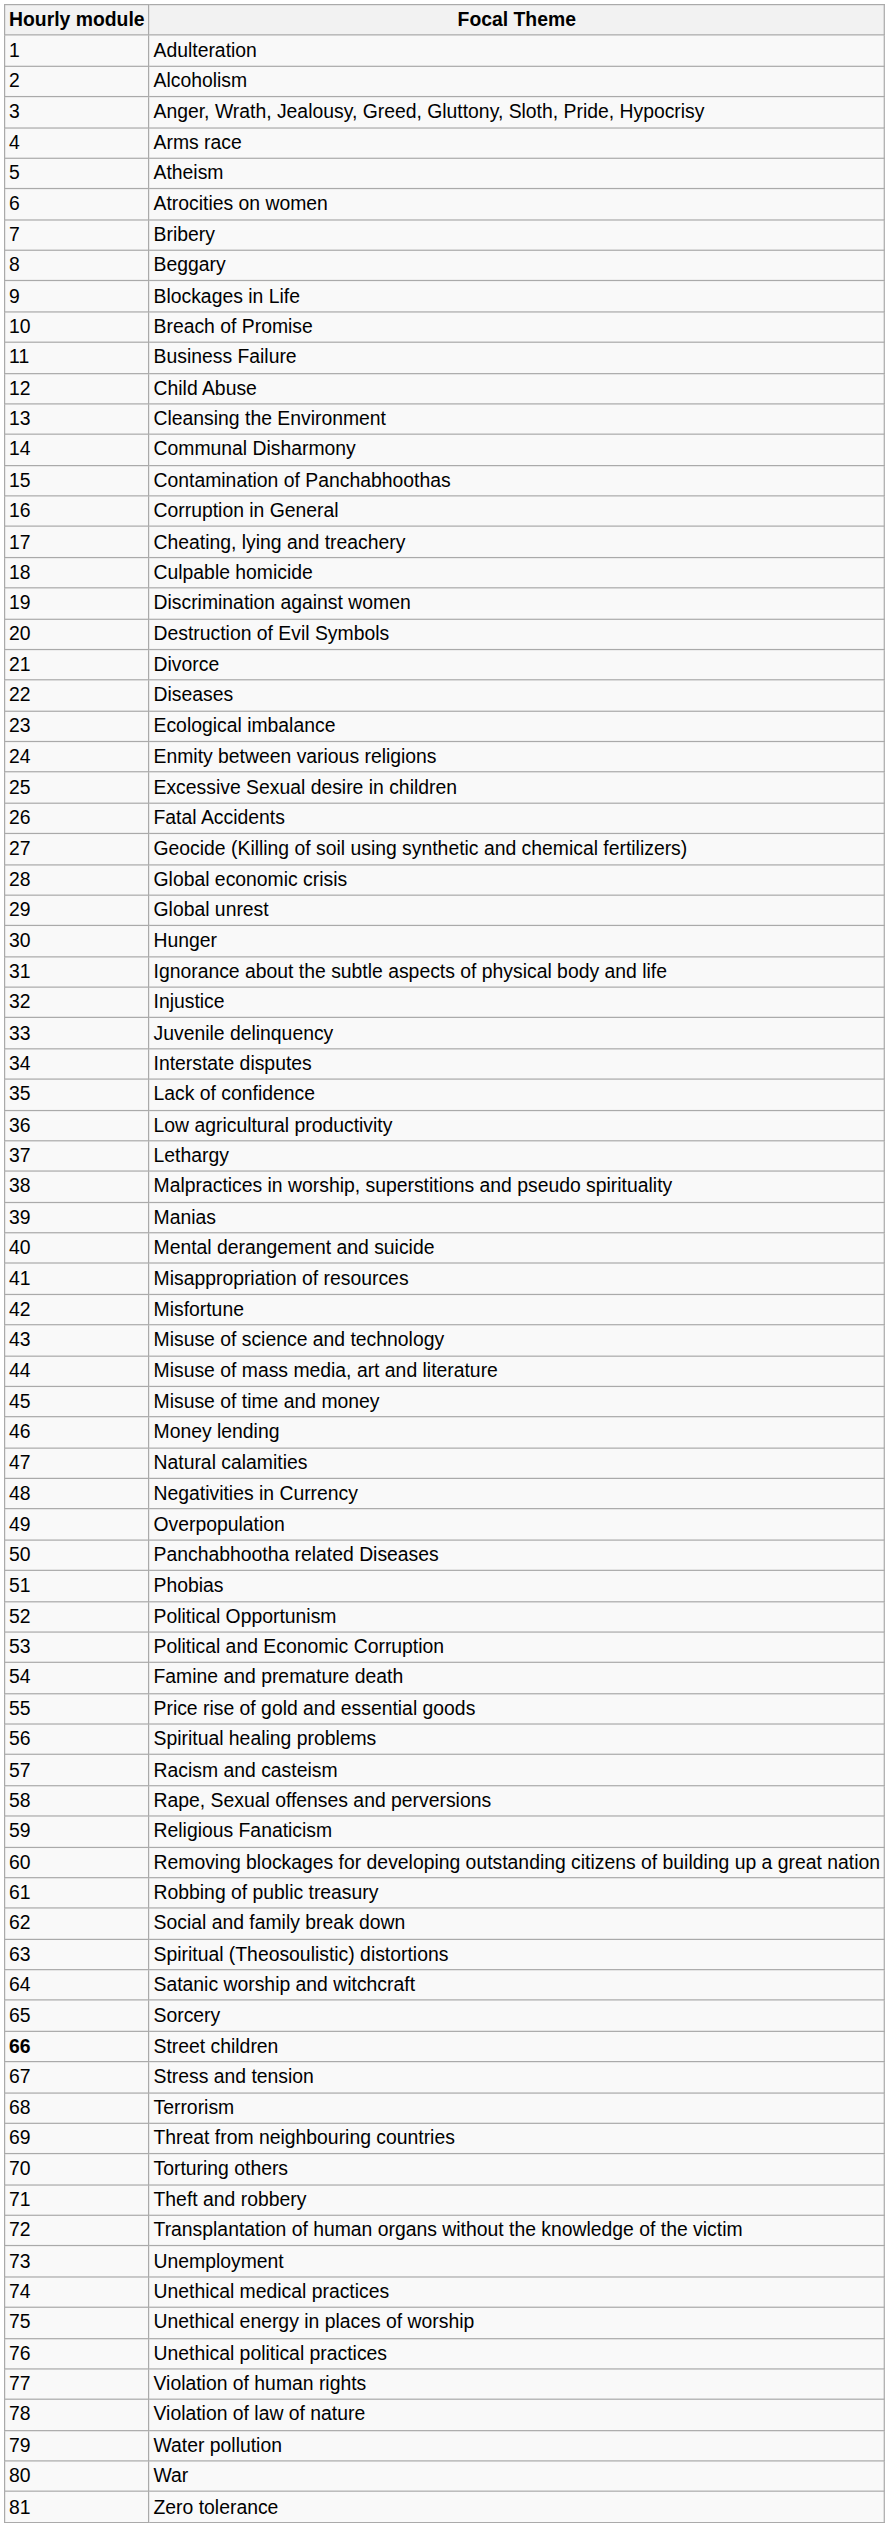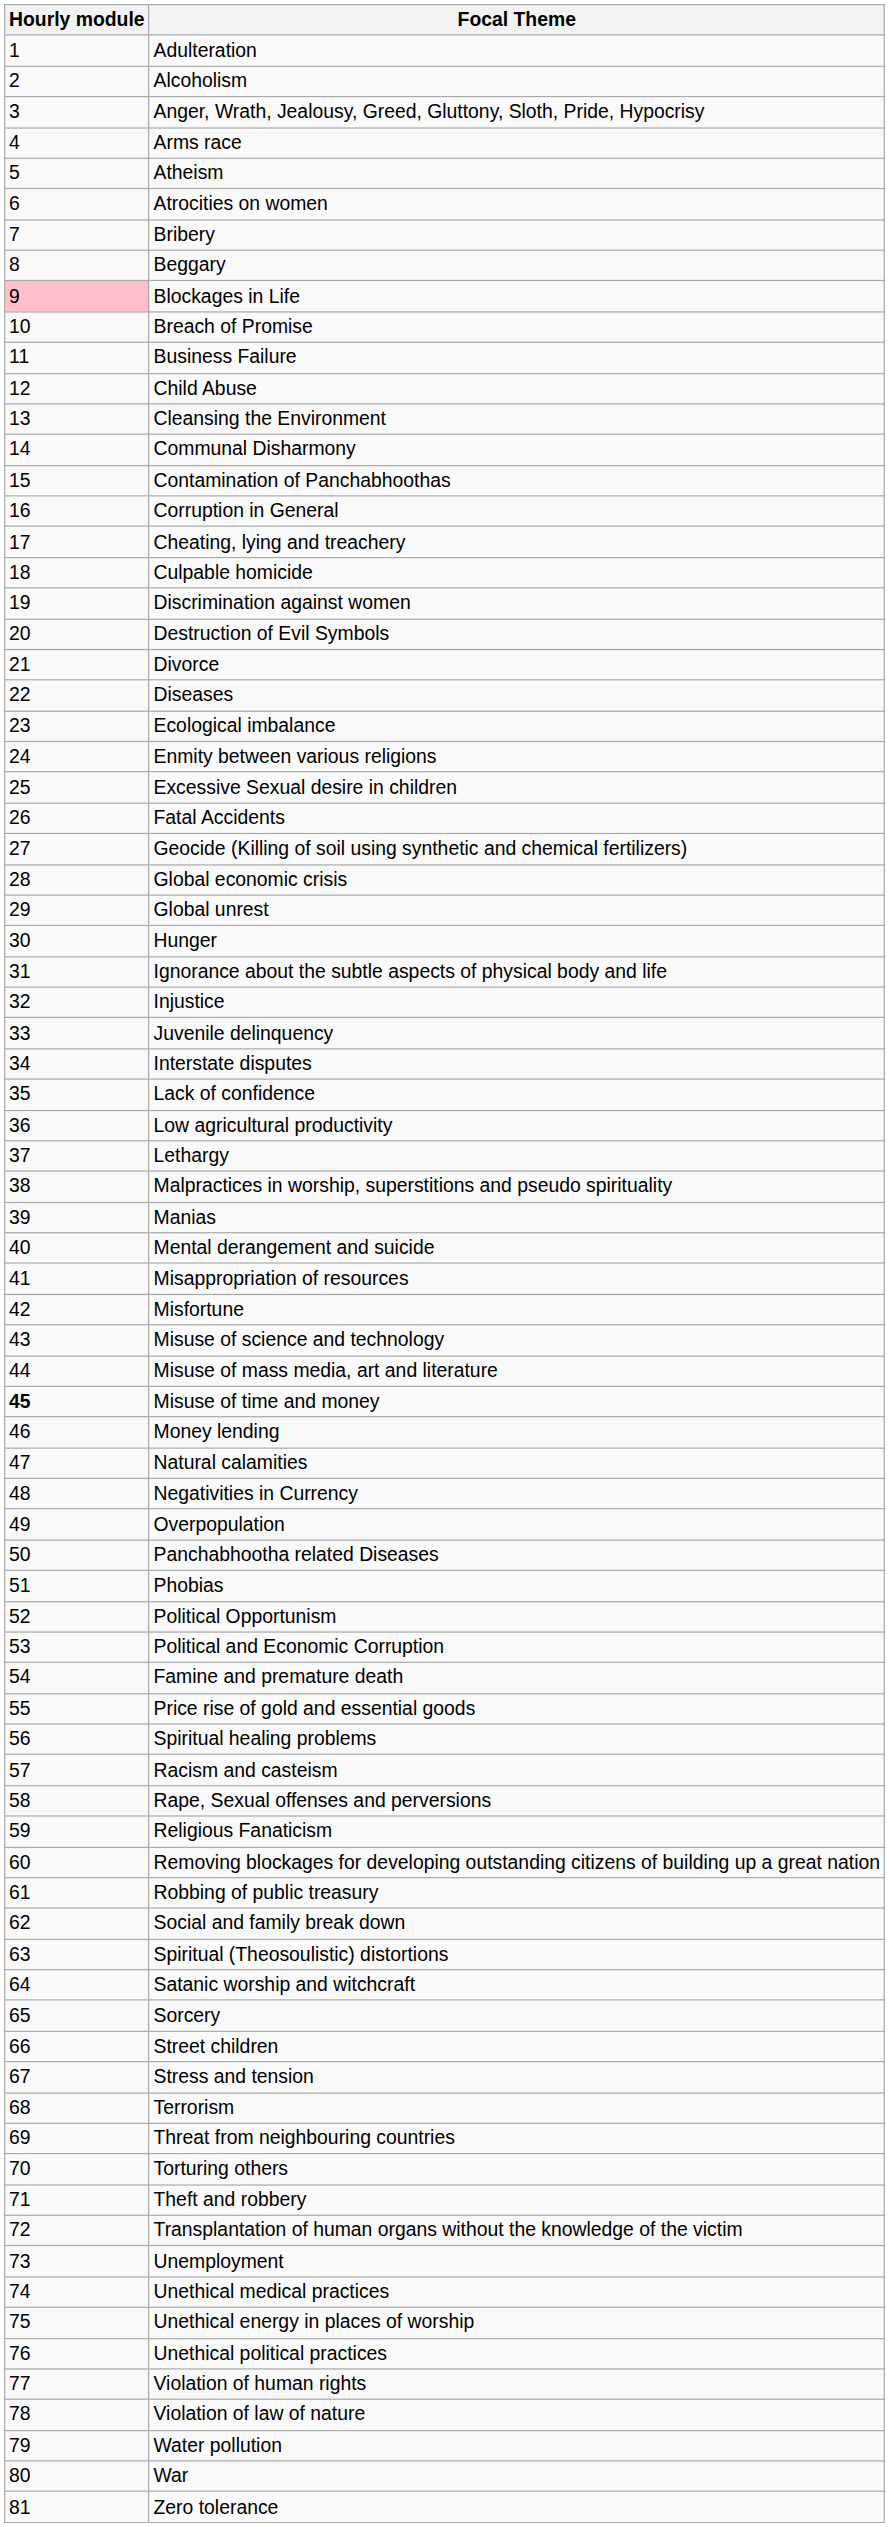(14, 296) no background -> (14, 296) pink background
(20, 1401) normal -> (20, 1401) bold
(20, 2046) bold -> (20, 2046) normal
